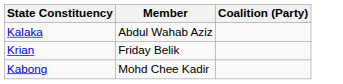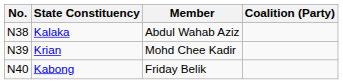+ column: (18, 13)
(149, 50) Friday Belik -> (190, 50) Mohd Chee Kadir
(164, 69) Mohd Chee Kadir -> (176, 69) Friday Belik
